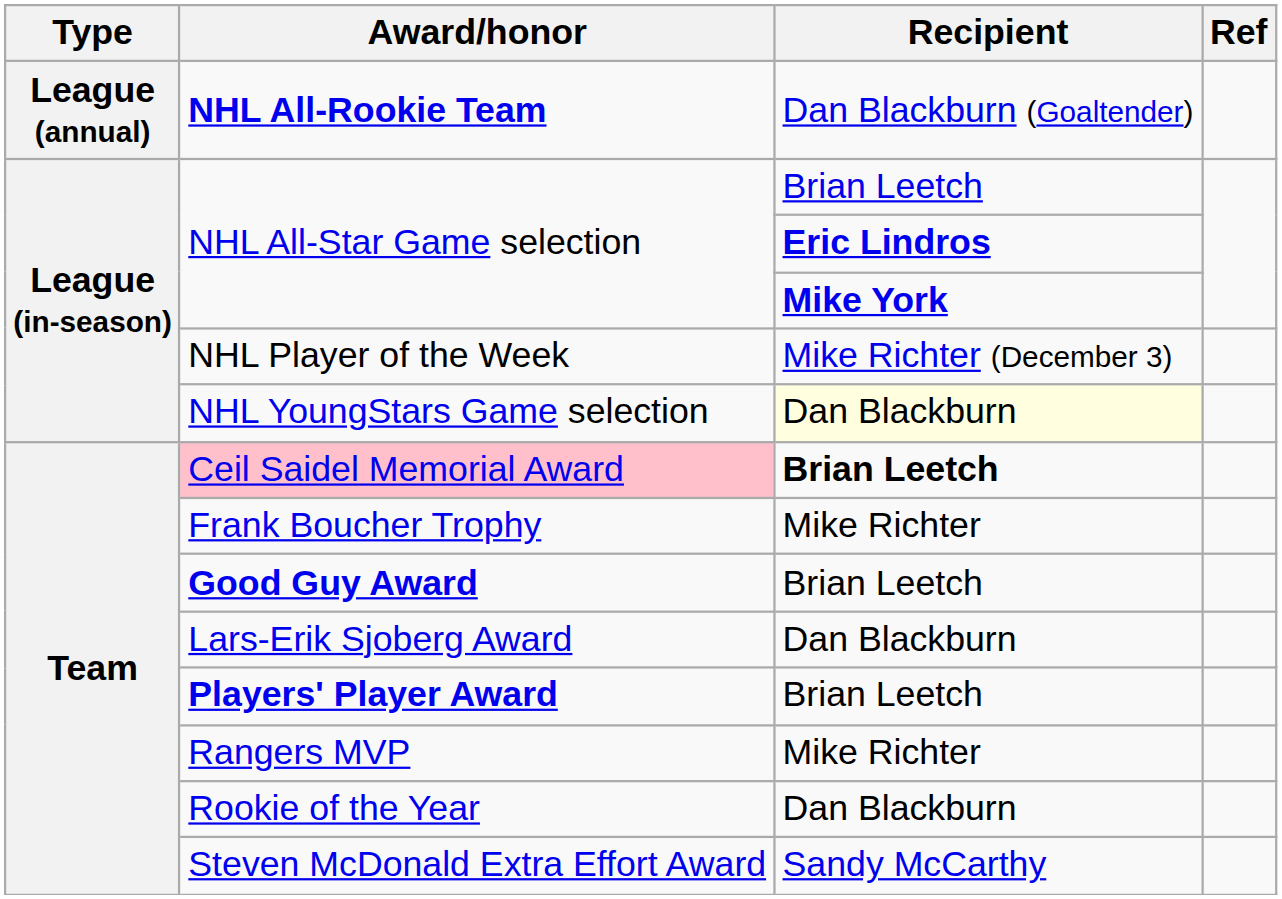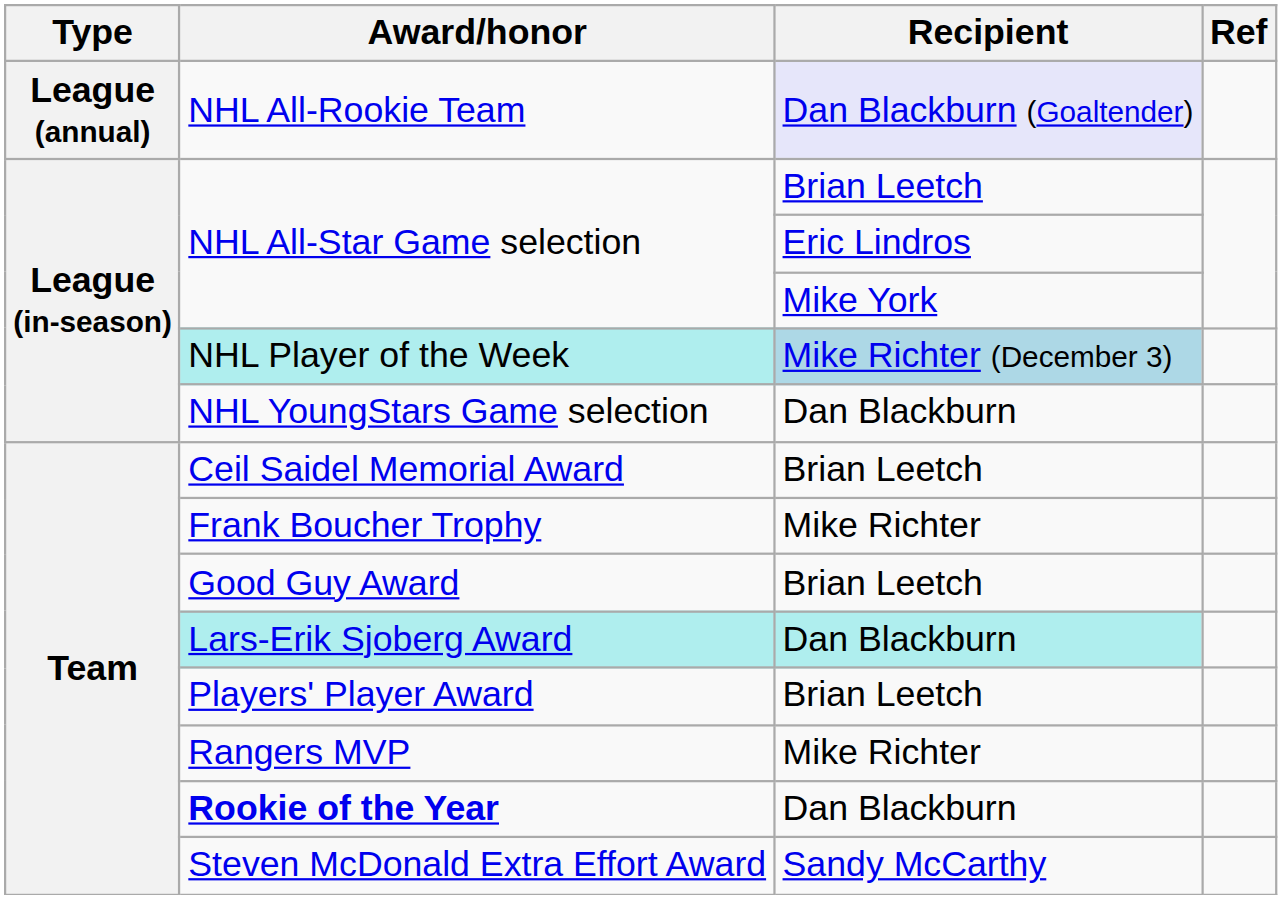(367, 109) bold -> (357, 109) normal
(988, 109) no background -> (988, 109) lavender background
(887, 242) bold -> (877, 242) normal
(865, 299) bold -> (860, 299) normal
(379, 355) no background -> (379, 355) paleturquoise background
(977, 355) no background -> (977, 355) lightblue background
(900, 412) lightyellow background -> (900, 412) no background
(406, 469) pink background -> (406, 469) no background
(891, 469) bold -> (883, 469) normal
(333, 582) bold -> (324, 582) normal
(380, 638) no background -> (380, 638) paleturquoise background
(900, 638) no background -> (900, 638) paleturquoise background
(373, 695) bold -> (361, 695) normal
(334, 808) normal -> (344, 808) bold
